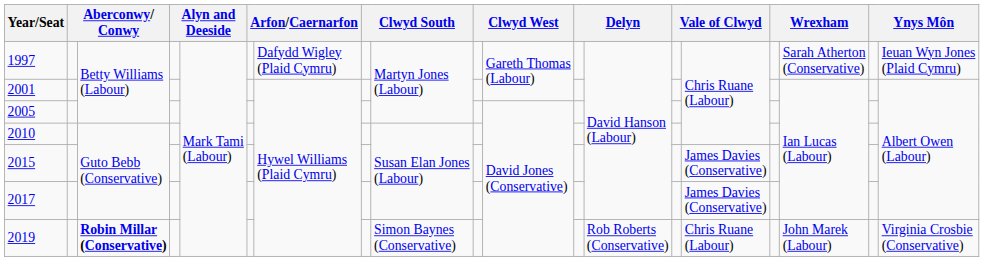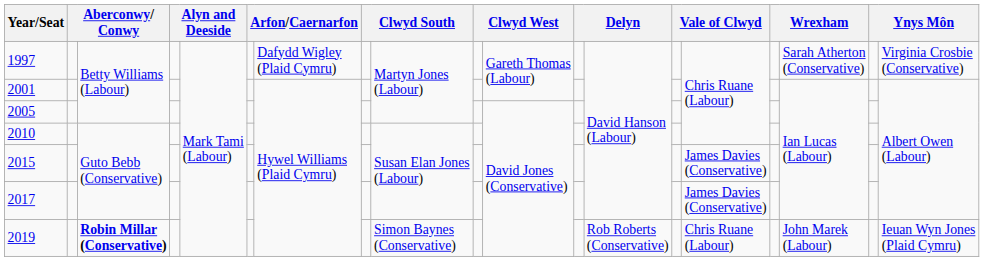(929, 60) Ieuan Wyn Jones (Plaid Cymru) -> (927, 60) Virginia Crosbie (Conservative)
(927, 237) Virginia Crosbie (Conservative) -> (929, 237) Ieuan Wyn Jones (Plaid Cymru)
